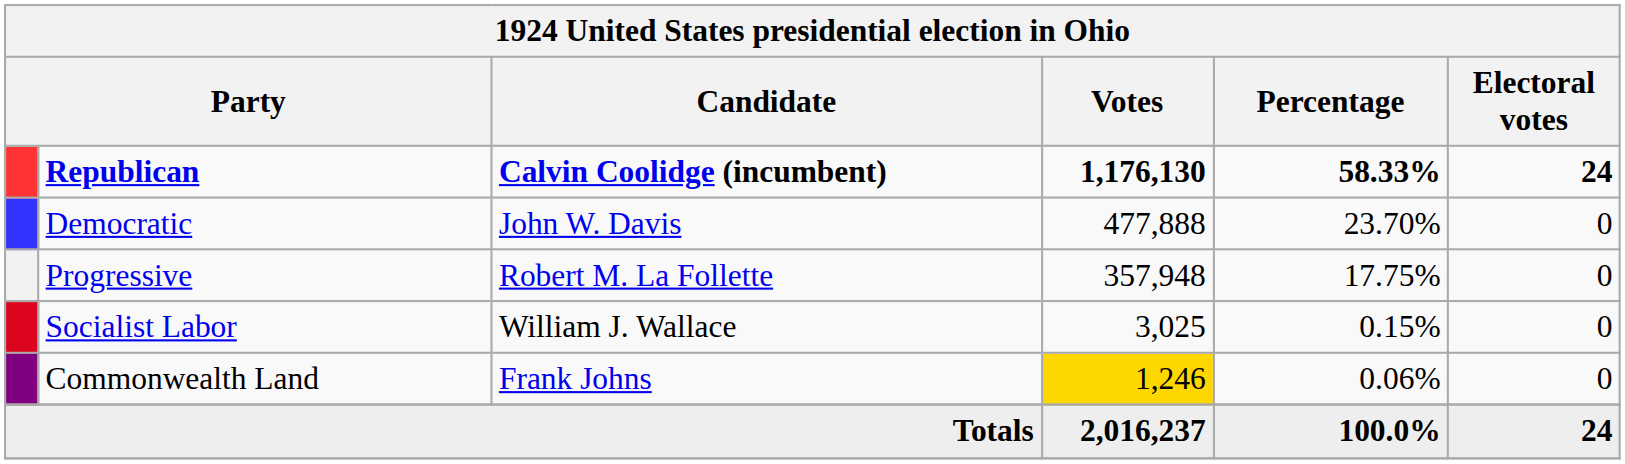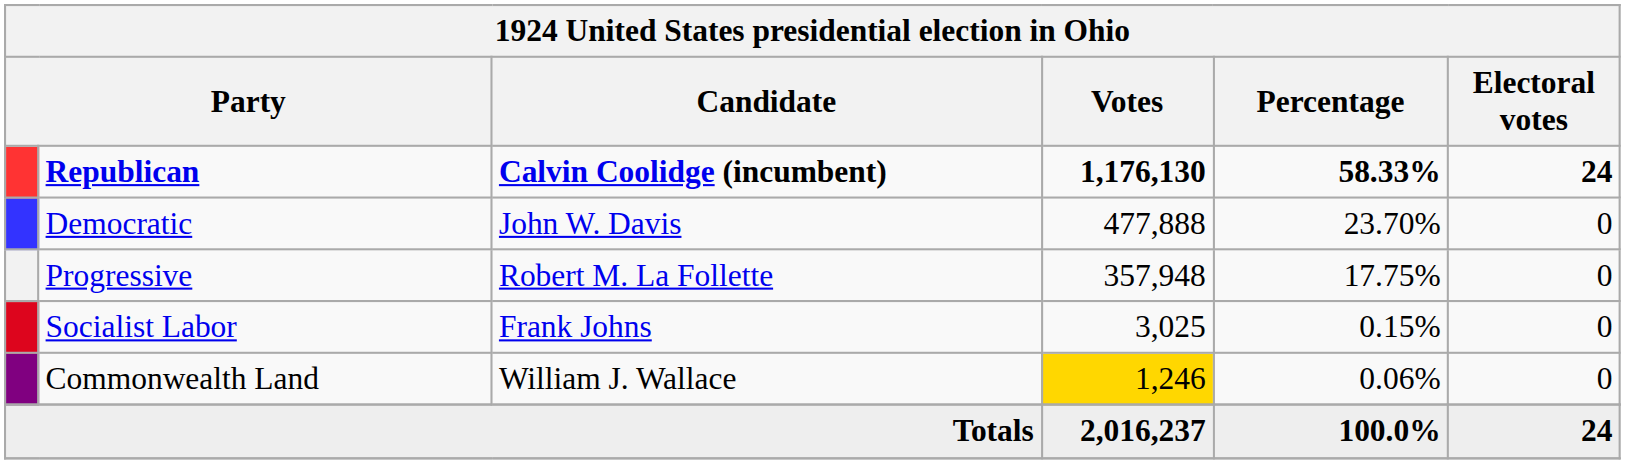(618, 327) William J. Wallace -> (575, 327) Frank Johns
(575, 379) Frank Johns -> (618, 379) William J. Wallace
